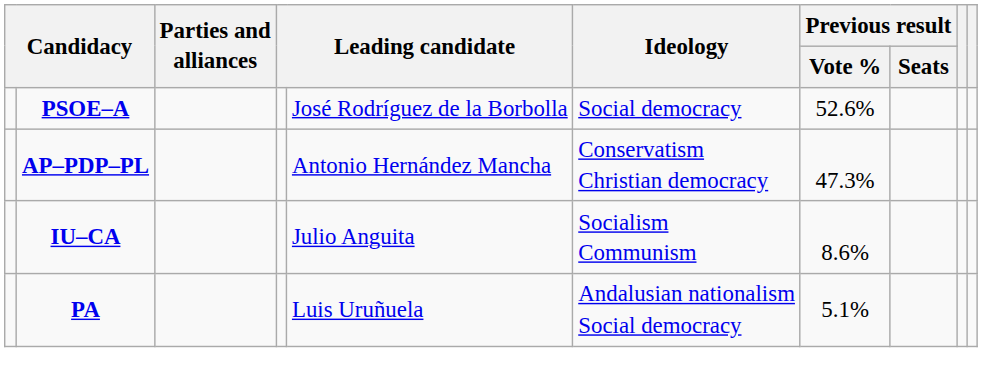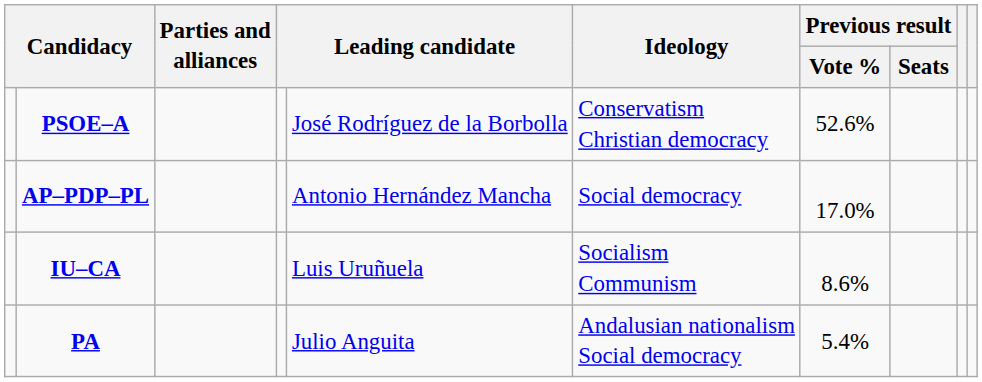(660, 108) Social democracy -> (673, 123) Conservatism Christian democracy
(673, 165) Conservatism Christian democracy -> (660, 196) Social democracy
(845, 180) 47.3% -> (845, 211) 17.0%
(353, 237) Julio Anguita -> (358, 268) Luis Uruñuela
(358, 309) Luis Uruñuela -> (353, 340) Julio Anguita
(845, 309) 5.1% -> (845, 340) 5.4%
